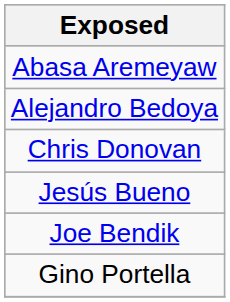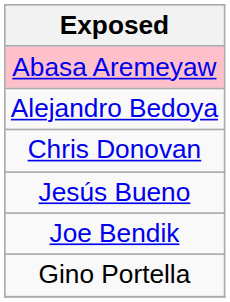(114, 66) no background -> (114, 66) pink background
